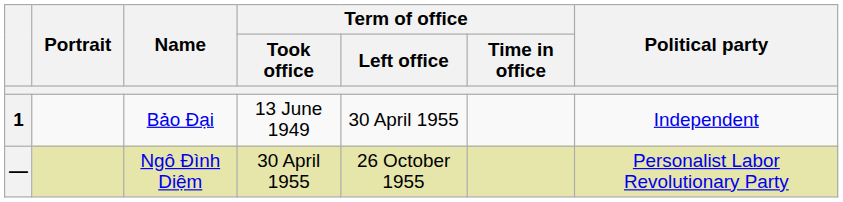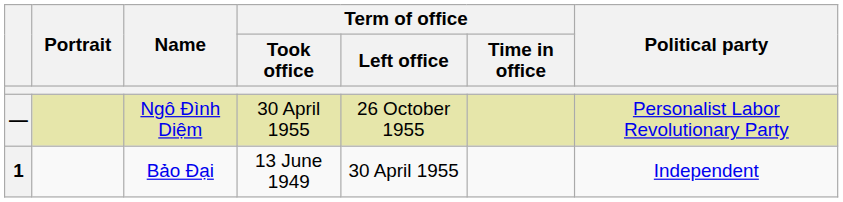rows swapped: (18, 119) <-> (18, 171)
